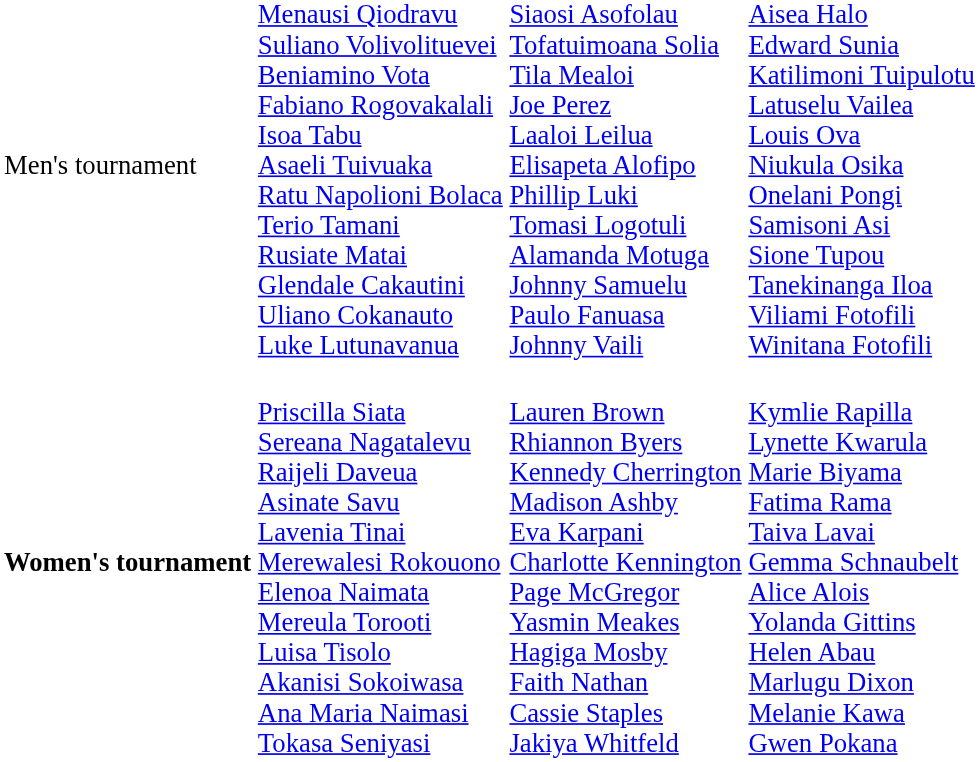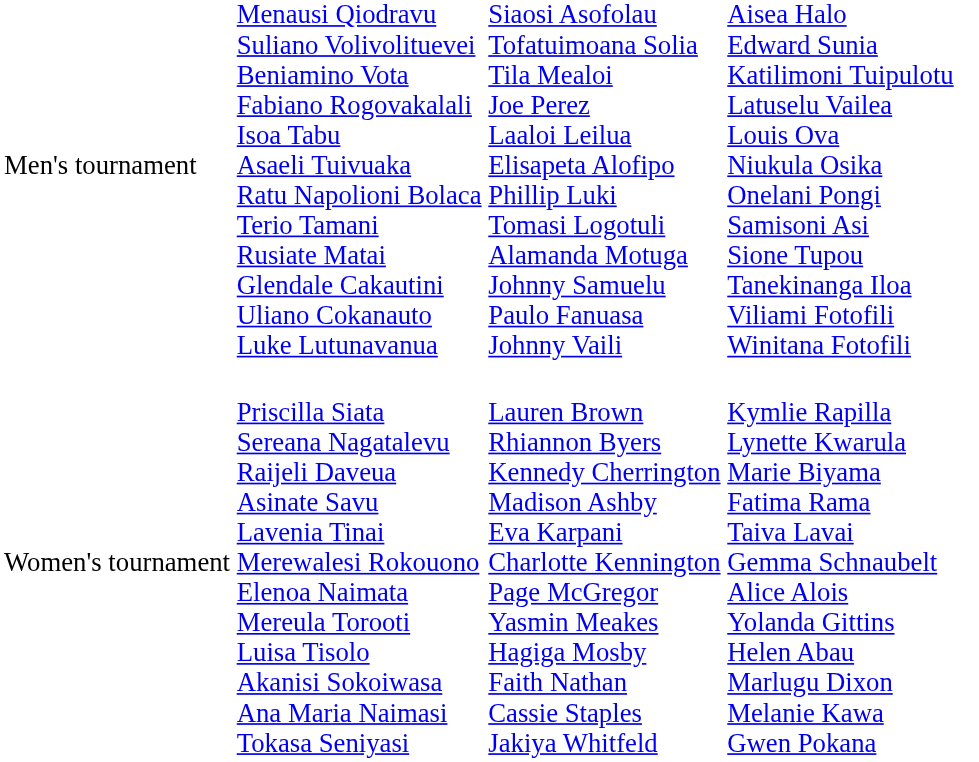(128, 562) bold -> (117, 562) normal
